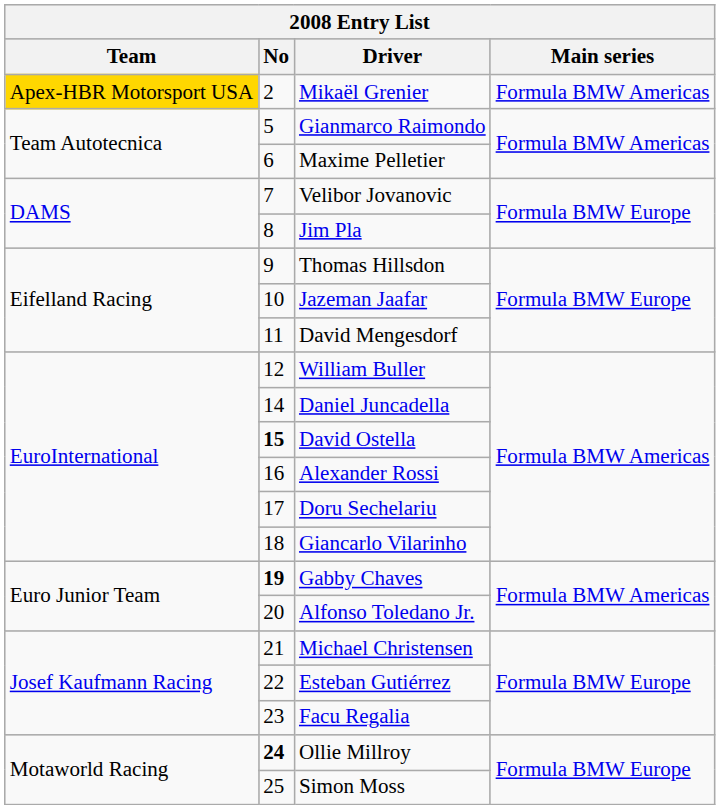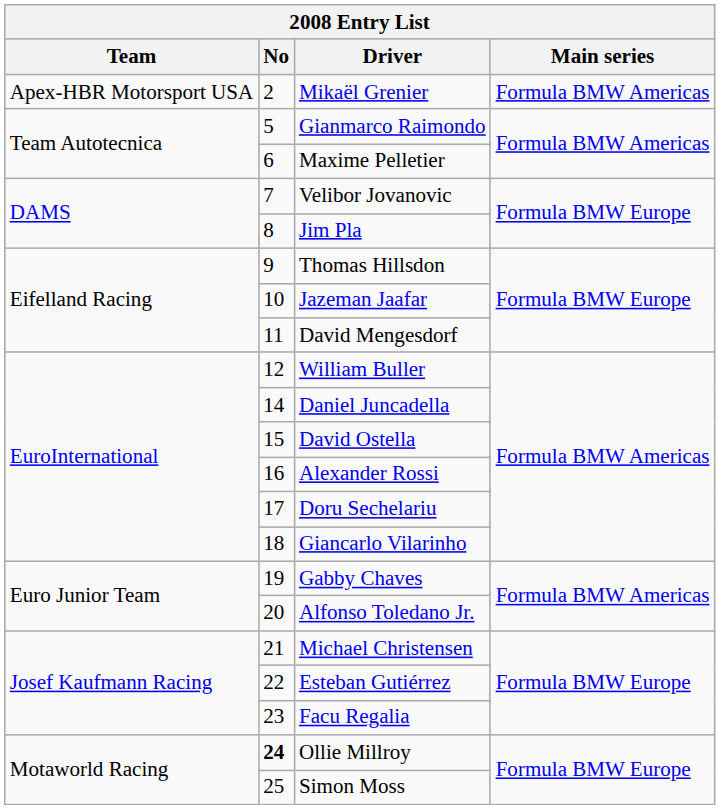(132, 91) gold background -> (132, 91) no background
(274, 438) bold -> (274, 438) normal
(274, 577) bold -> (274, 577) normal
